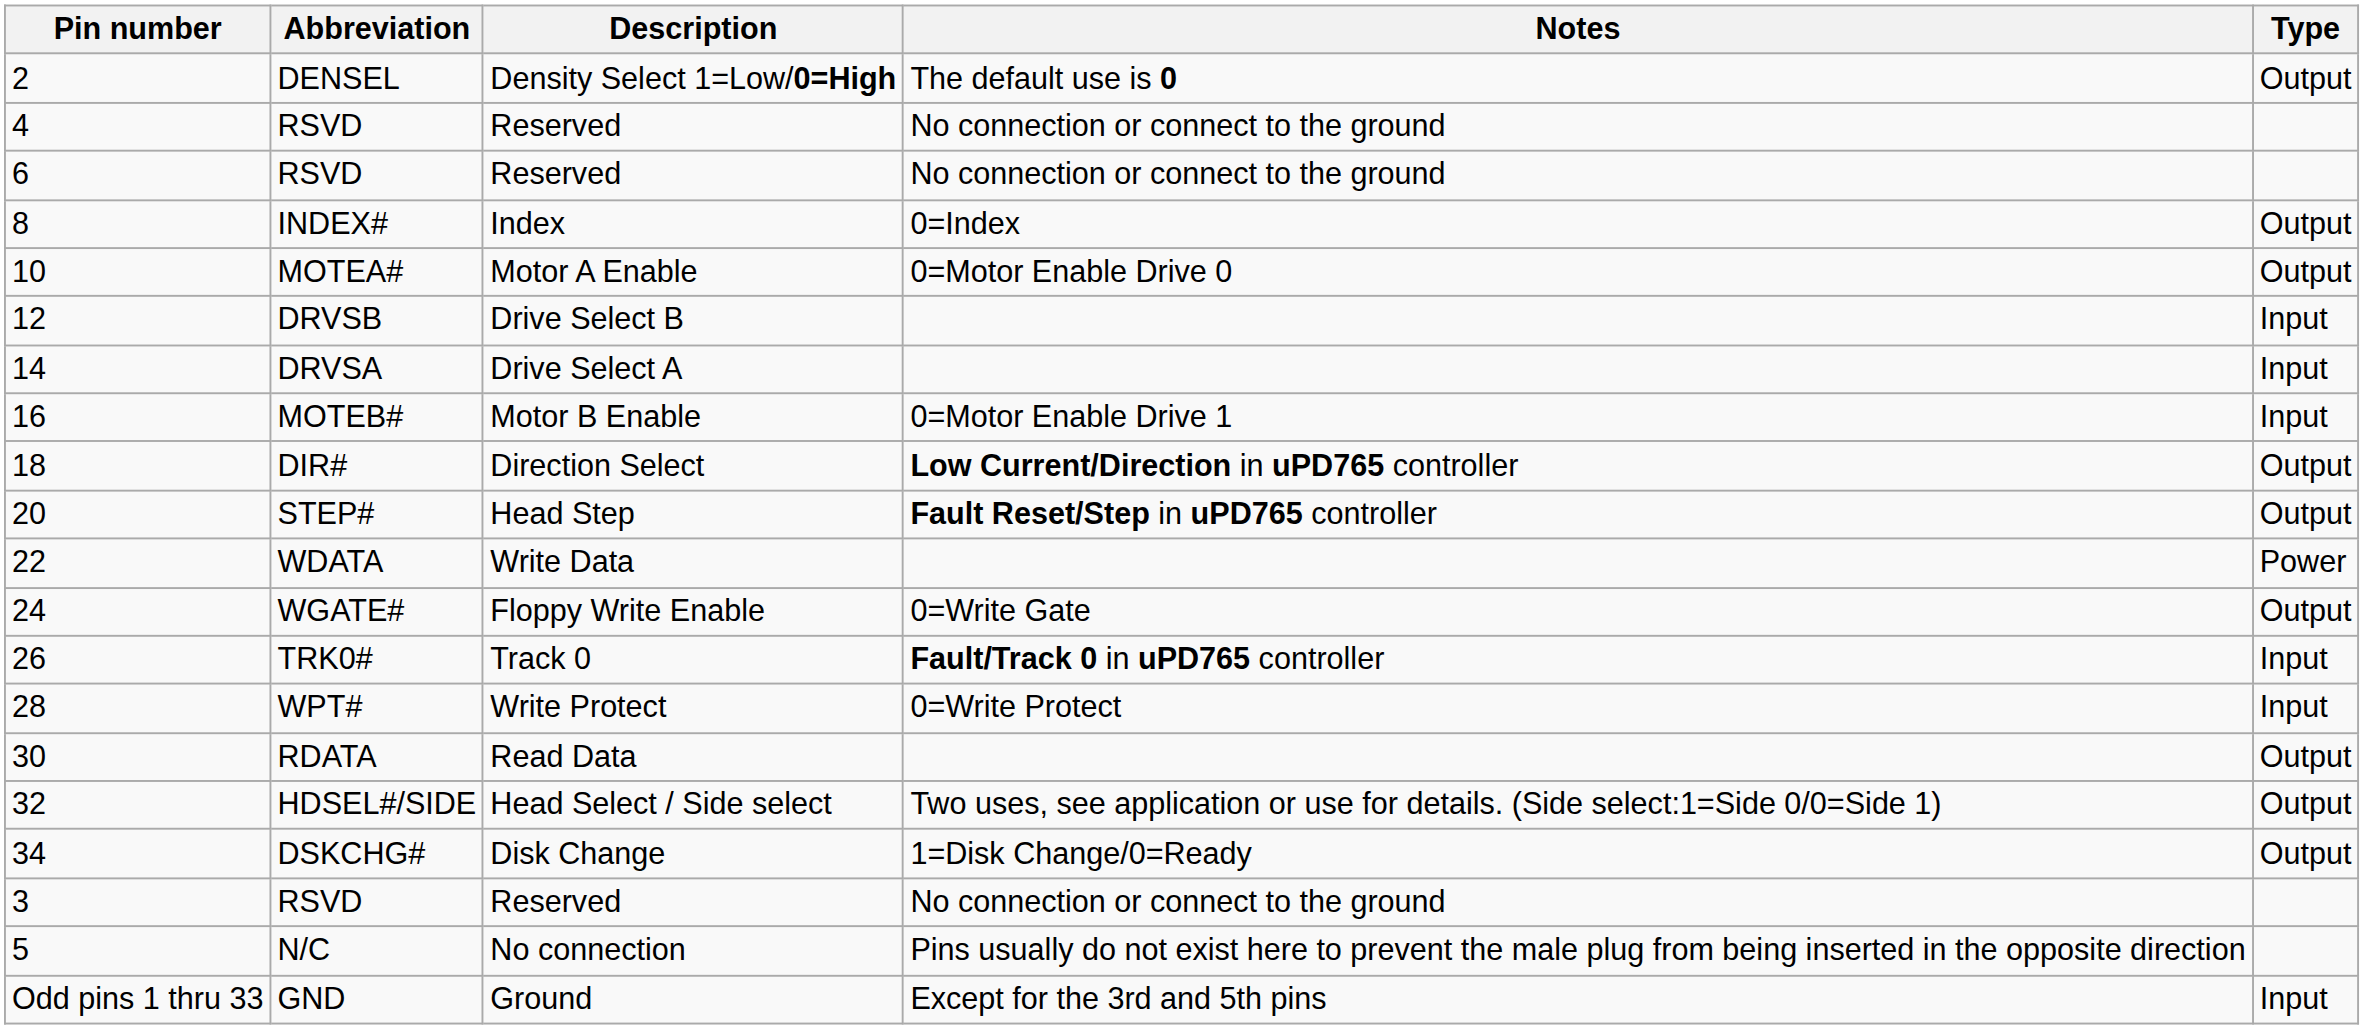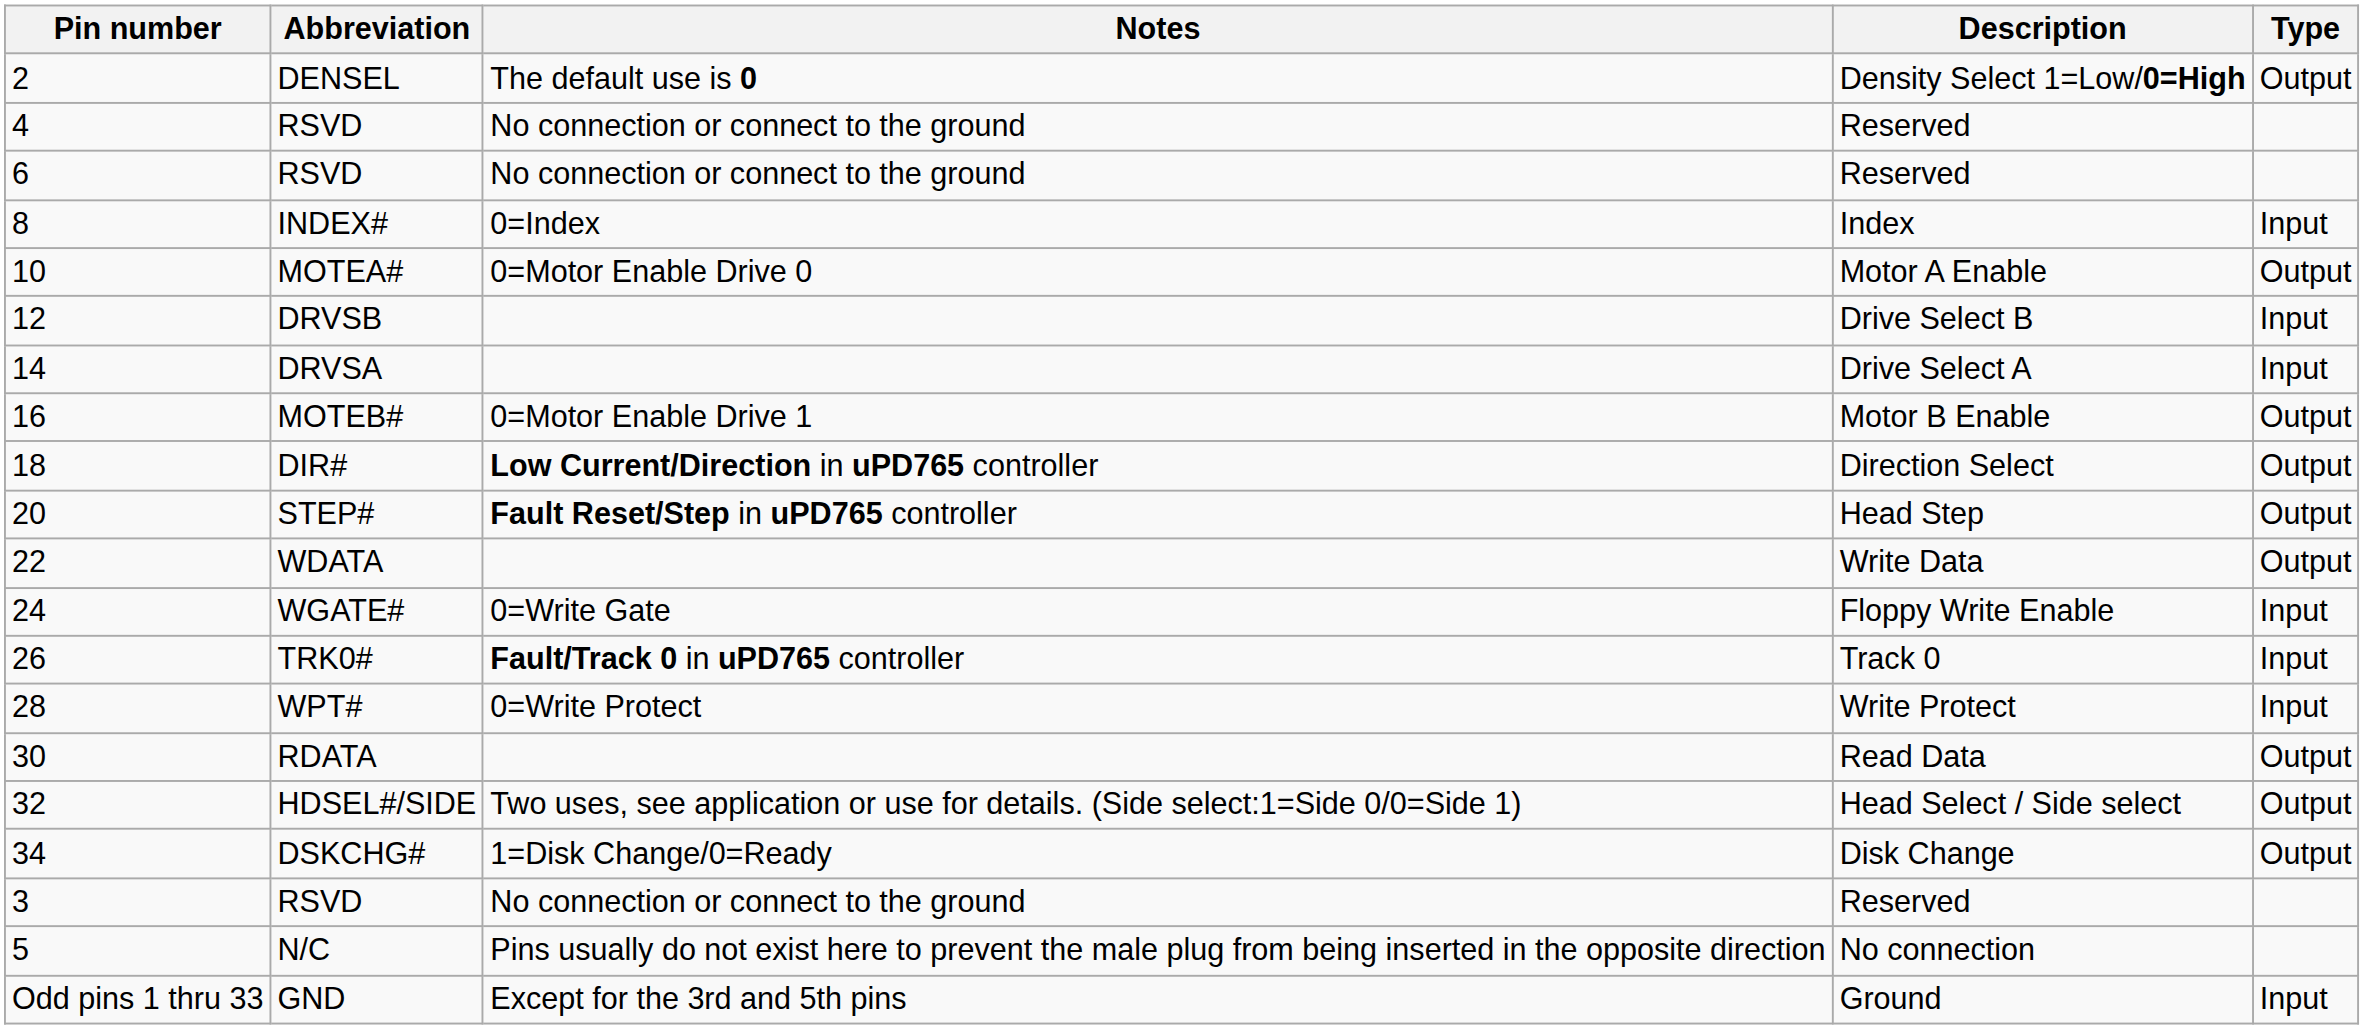columns swapped: (693, 29) <-> (1578, 29)
(2306, 223) Output -> (2294, 223) Input
(2294, 417) Input -> (2306, 417) Output
(2303, 562) Power -> (2306, 562) Output
(2306, 610) Output -> (2294, 610) Input
